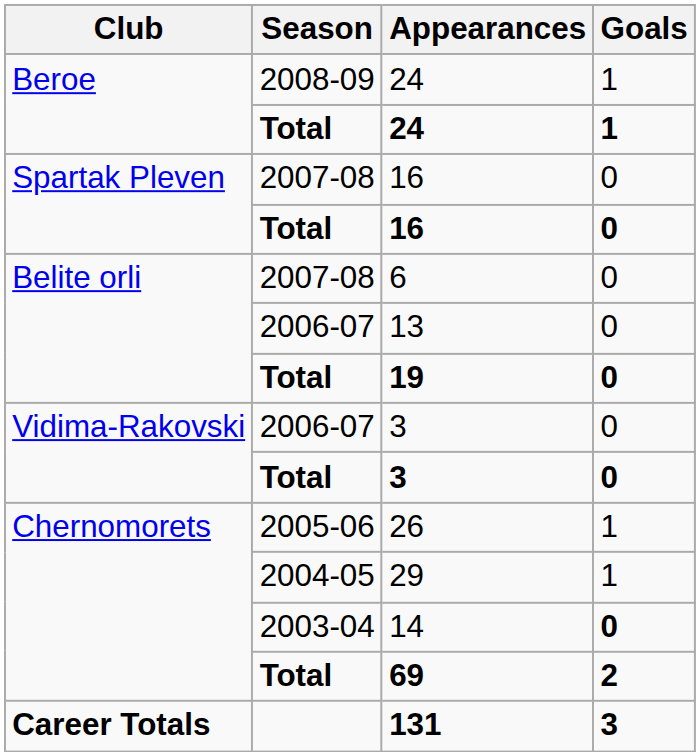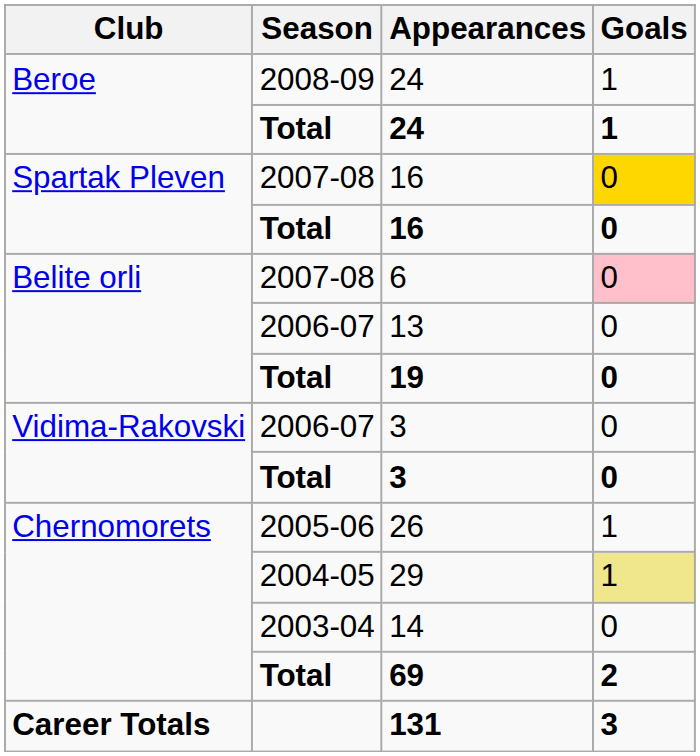(609, 178) no background -> (609, 178) gold background
(609, 278) no background -> (609, 278) pink background
(609, 576) no background -> (609, 576) khaki background
(609, 626) bold -> (609, 626) normal
